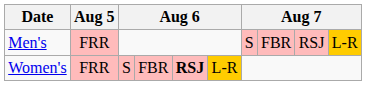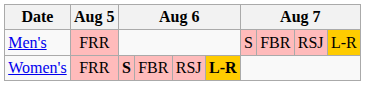(126, 67) normal -> (126, 67) bold
(190, 67) bold -> (189, 67) normal
(224, 67) normal -> (223, 67) bold
